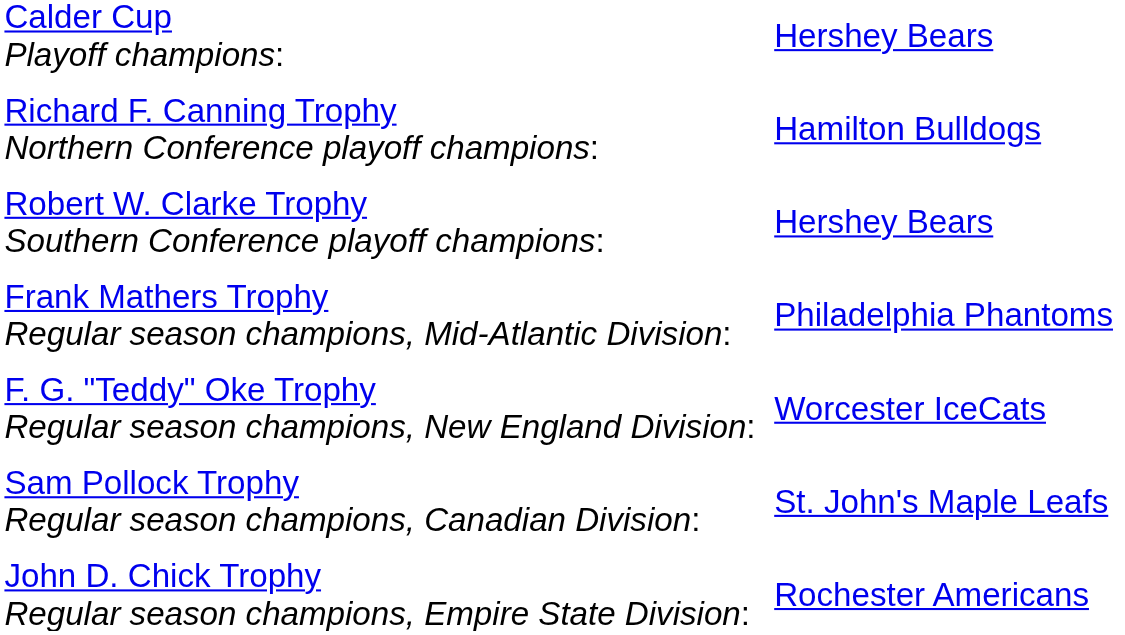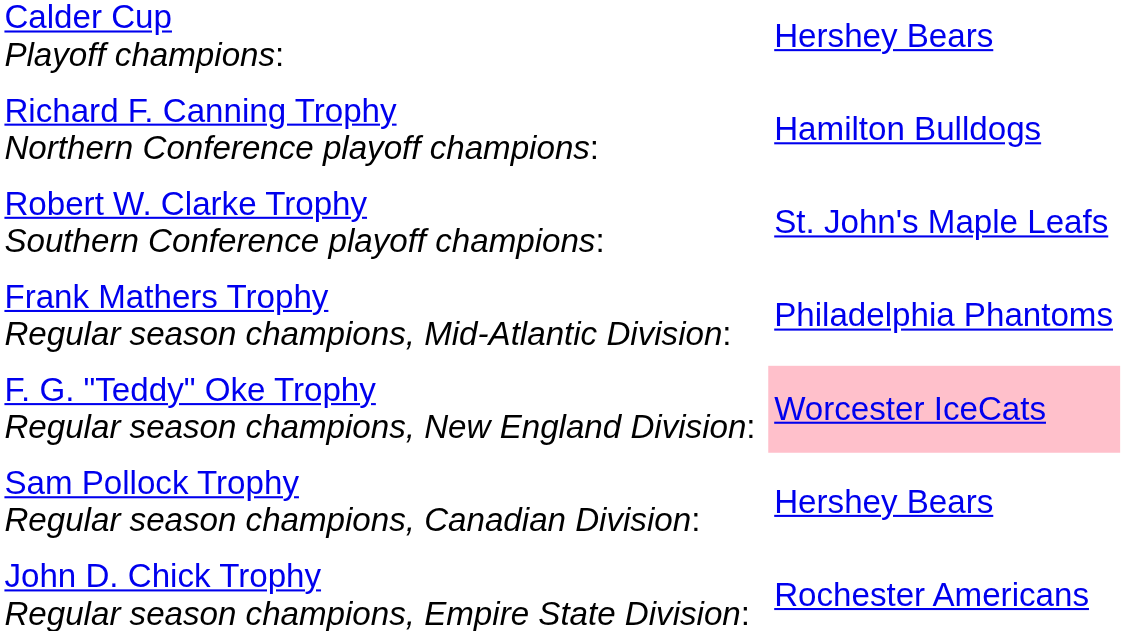(884, 222) Hershey Bears -> (941, 222) St. John's Maple Leafs
(910, 408) no background -> (910, 408) pink background
(941, 501) St. John's Maple Leafs -> (884, 501) Hershey Bears
